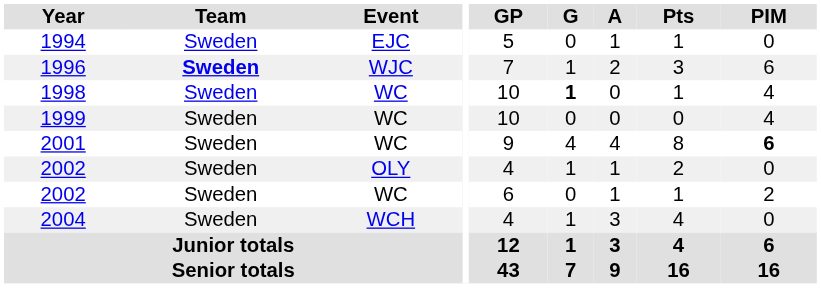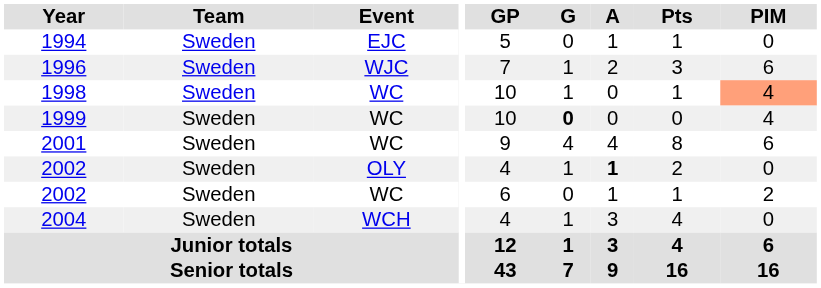(221, 67) bold -> (219, 67) normal
(571, 92) bold -> (568, 92) normal
(769, 92) no background -> (768, 92) lightsalmon background
(571, 118) normal -> (568, 118) bold
(769, 143) bold -> (768, 143) normal
(615, 168) normal -> (613, 168) bold
